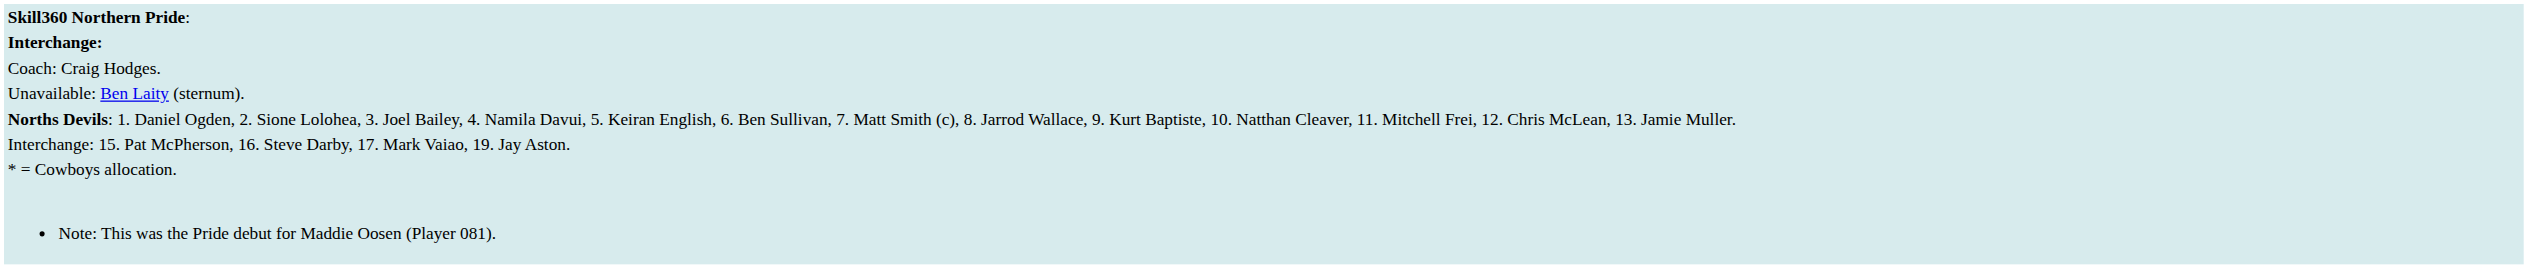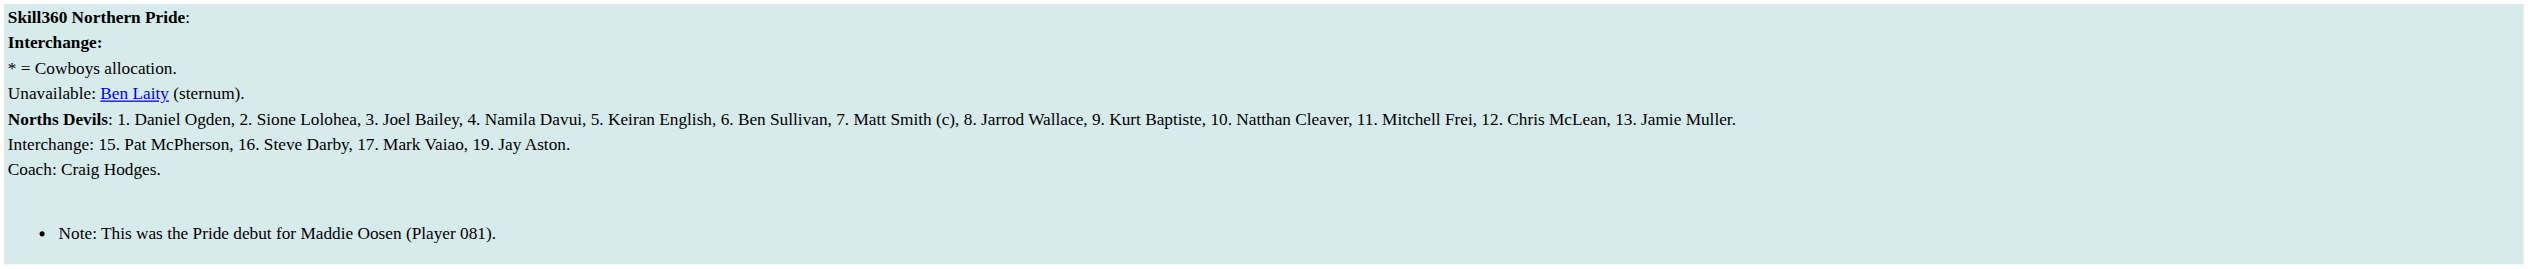(84, 68) Coach: Craig Hodges. -> (92, 68) * = Cowboys allocation.
(92, 170) * = Cowboys allocation. -> (84, 170) Coach: Craig Hodges.
